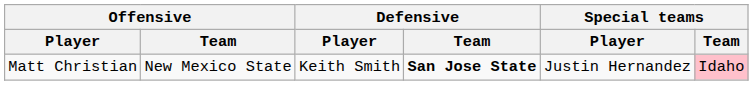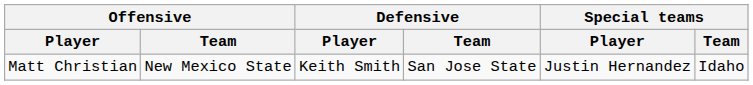(472, 67) bold -> (472, 67) normal
(721, 67) pink background -> (721, 67) no background
